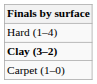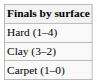(32, 51) bold -> (32, 51) normal
